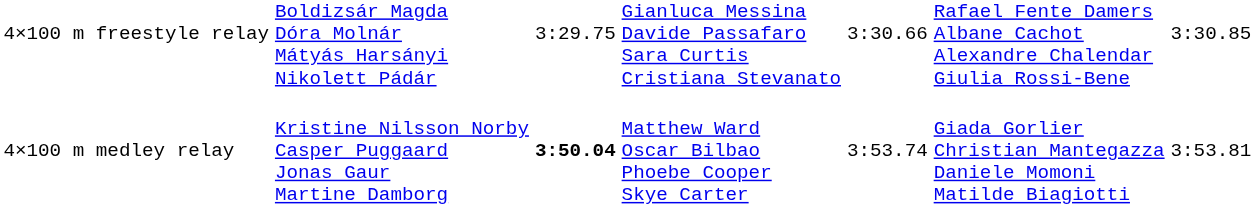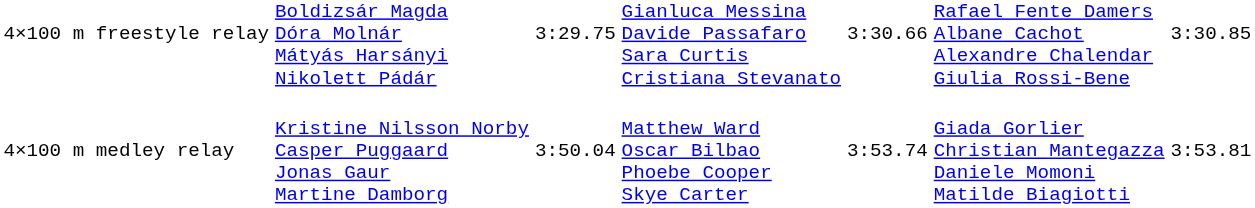(575, 151) bold -> (575, 151) normal
